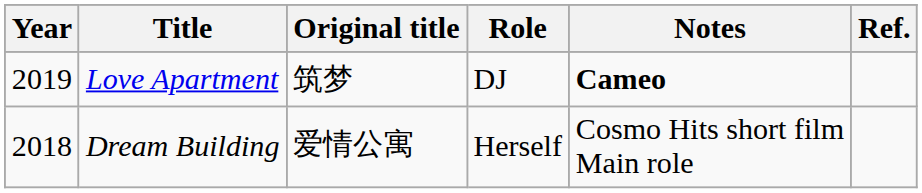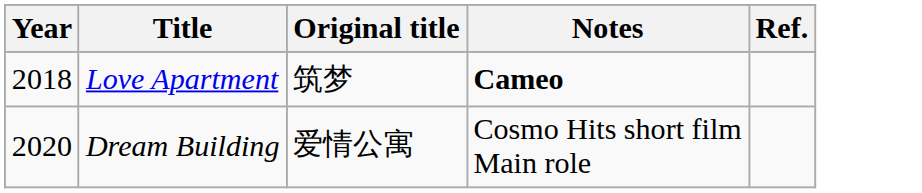- column: (518, 28)
(42, 78) 2019 -> (42, 78) 2018
(42, 146) 2018 -> (42, 146) 2020
